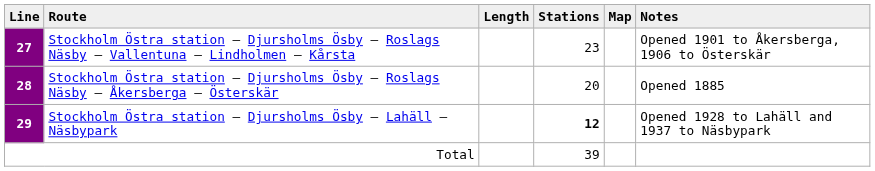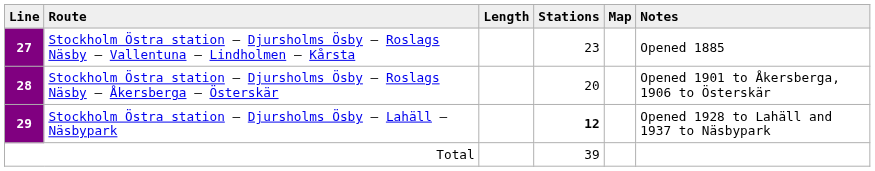(740, 47) Opened 1901 to Åkersberga, 1906 to Österskär -> (683, 47) Opened 1885
(683, 85) Opened 1885 -> (740, 85) Opened 1901 to Åkersberga, 1906 to Österskär
